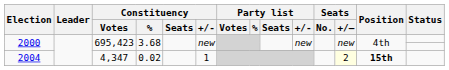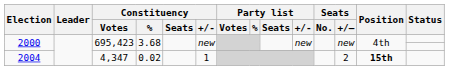(346, 58) lightyellow background -> (346, 58) no background
